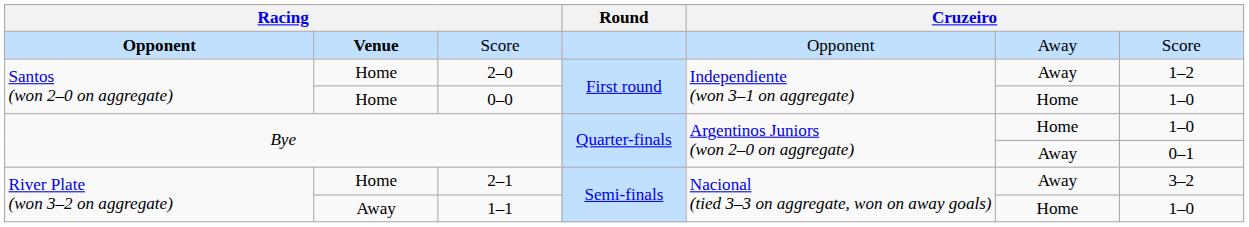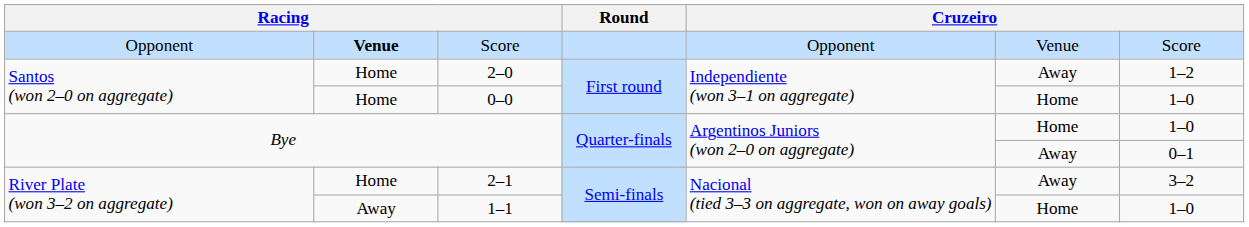(159, 45) bold -> (159, 45) normal
(1057, 45) Away -> (1057, 45) Venue
